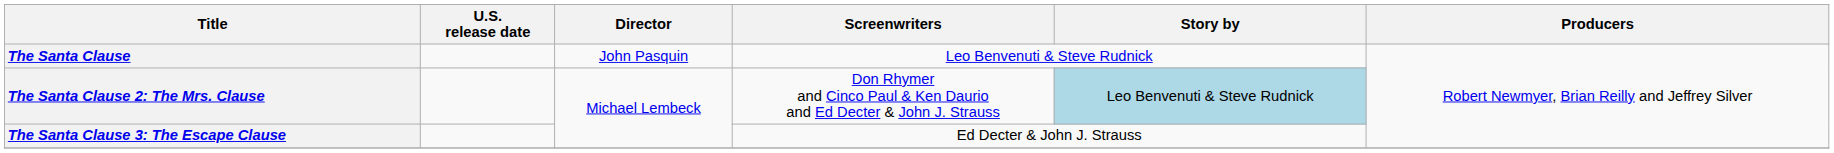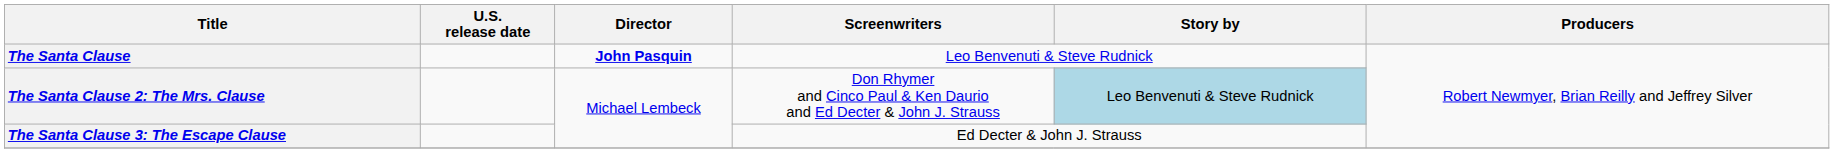(644, 56) normal -> (644, 56) bold
